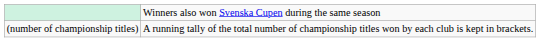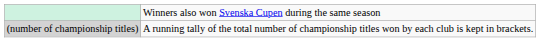(73, 28) no background -> (73, 28) lightgrey background
